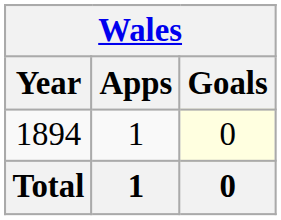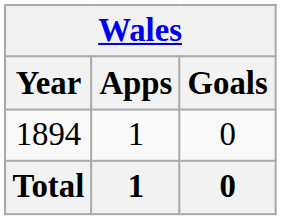(228, 134) lightyellow background -> (228, 134) no background
